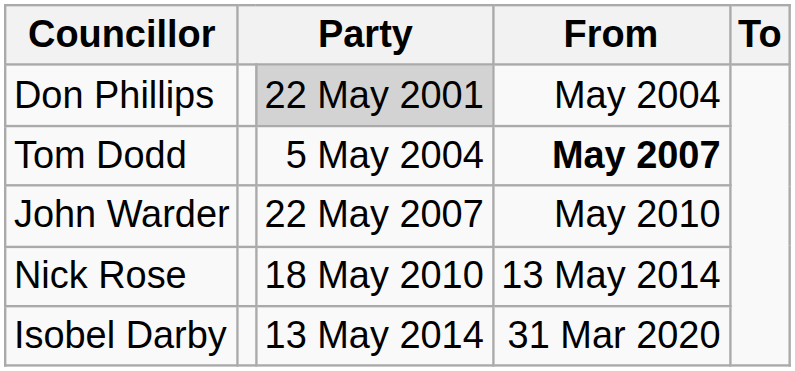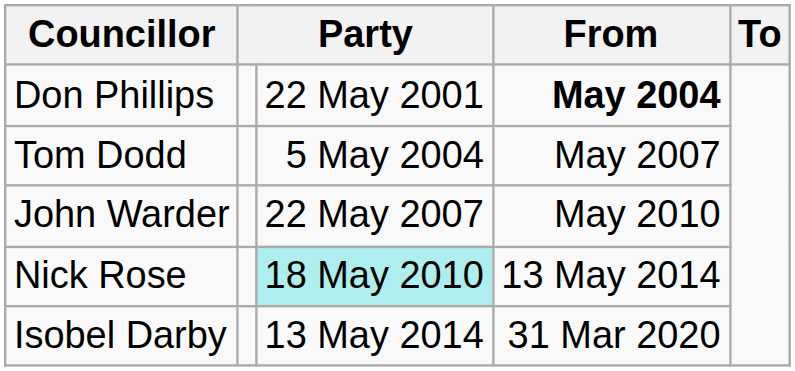(374, 94) lightgrey background -> (374, 94) no background
(637, 94) normal -> (636, 94) bold
(636, 154) bold -> (637, 154) normal
(374, 275) no background -> (374, 275) paleturquoise background
